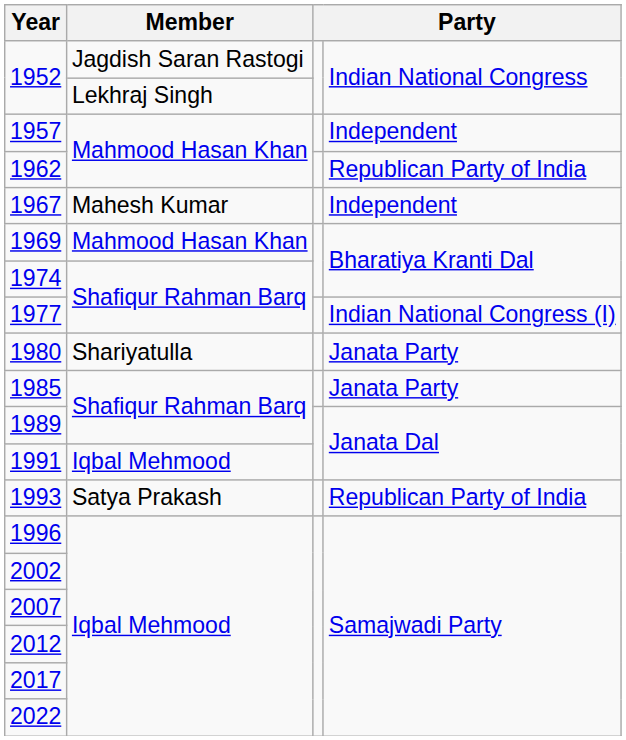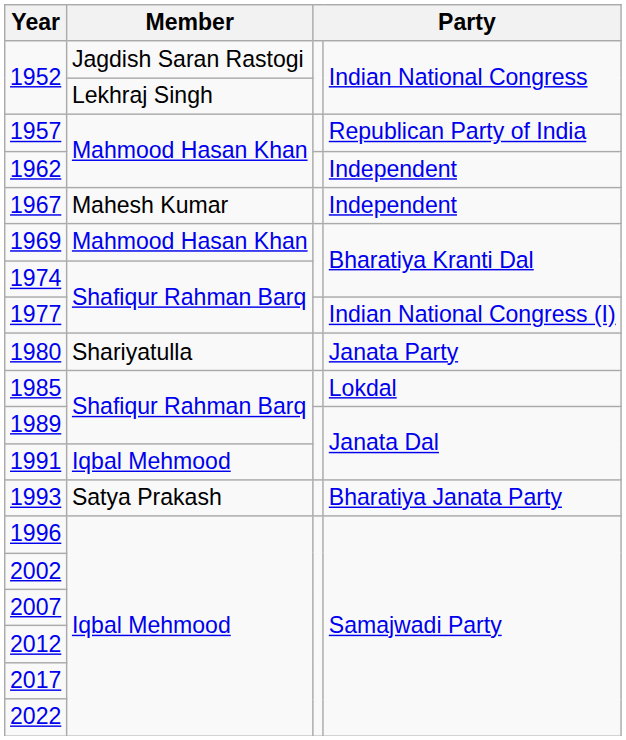(393, 132) Independent -> (458, 132) Republican Party of India
(458, 168) Republican Party of India -> (393, 168) Independent
(393, 388) Janata Party -> (363, 388) Lokdal
(458, 497) Republican Party of India -> (445, 497) Bharatiya Janata Party
